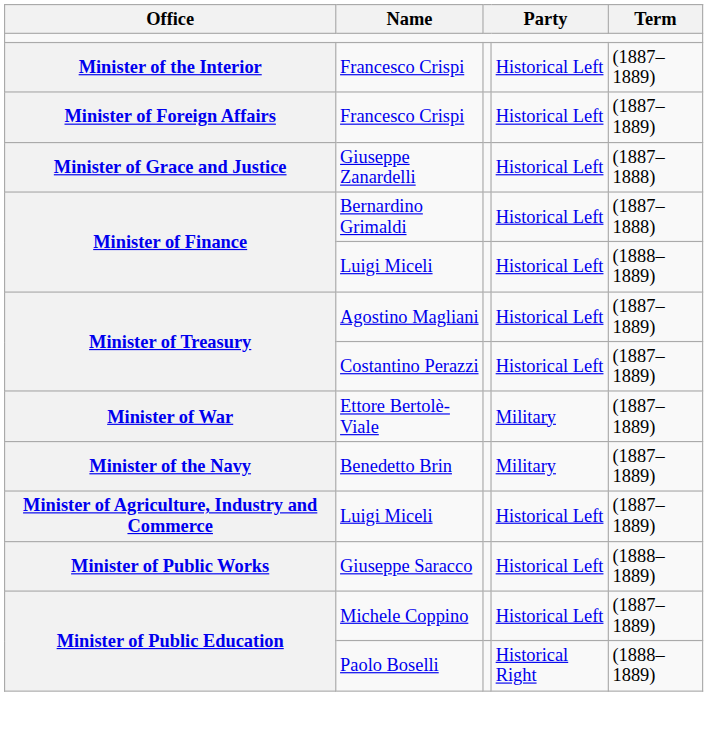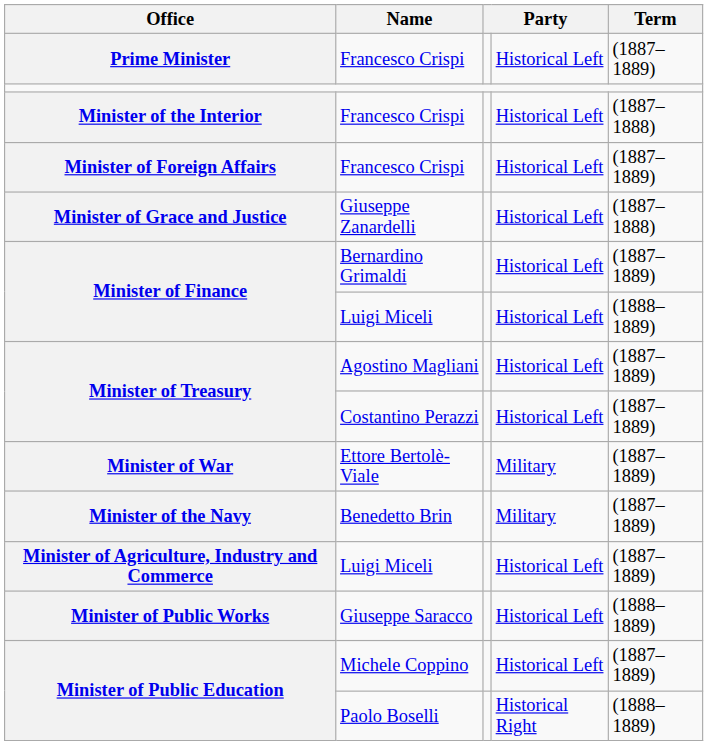+ row: (170, 58)
(639, 67) (1887–1889) -> (639, 116) (1887–1888)
(639, 216) (1887–1888) -> (639, 266) (1887–1889)
